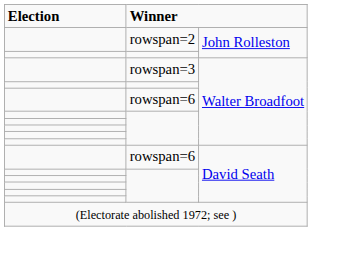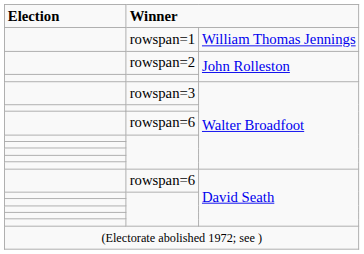+ row: (162, 39)
